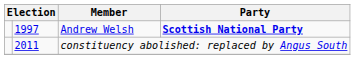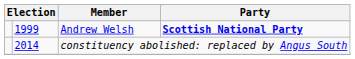(27, 29) 1997 -> (27, 29) 1999
(27, 46) 2011 -> (27, 46) 2014
